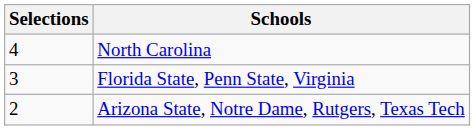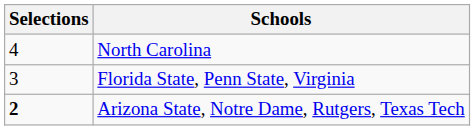(14, 109) normal -> (14, 109) bold
